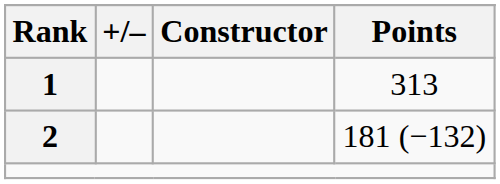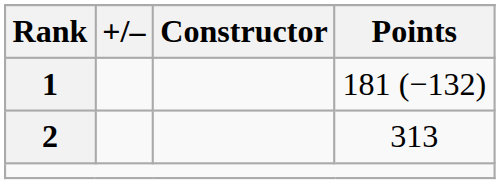(414, 84) 313 -> (414, 84) 181 (−132)
(414, 136) 181 (−132) -> (414, 136) 313
